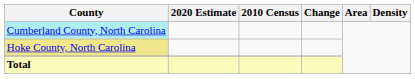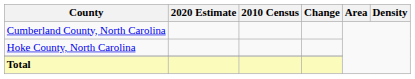(86, 30) paleturquoise background -> (86, 30) no background
(71, 47) khaki background -> (71, 47) no background
